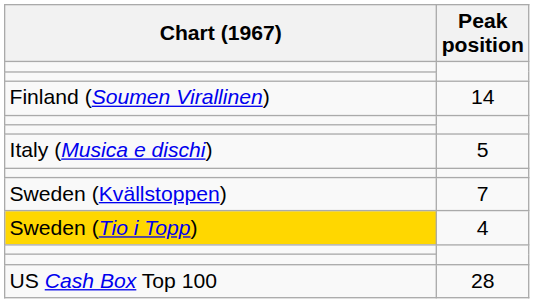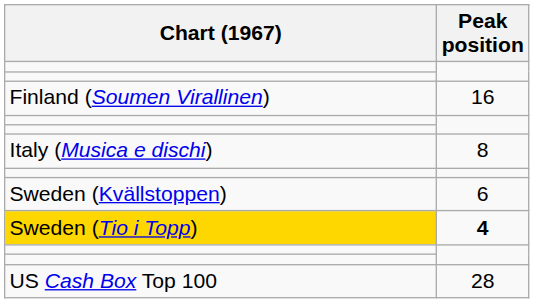(483, 97) 14 -> (483, 97) 16
(483, 150) 5 -> (483, 150) 8
(483, 194) 7 -> (483, 194) 6
(483, 227) normal -> (483, 227) bold
